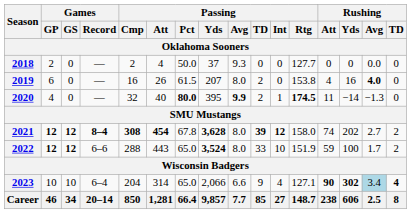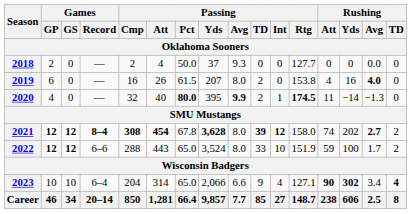(374, 132) normal -> (374, 132) bold
(213, 149) bold -> (213, 149) normal
(374, 183) lightblue background -> (374, 183) no background
